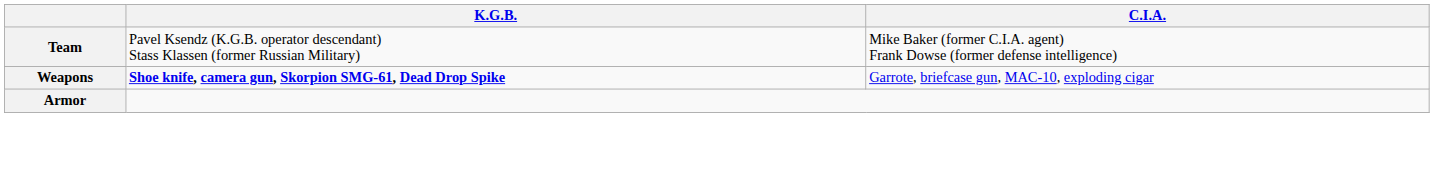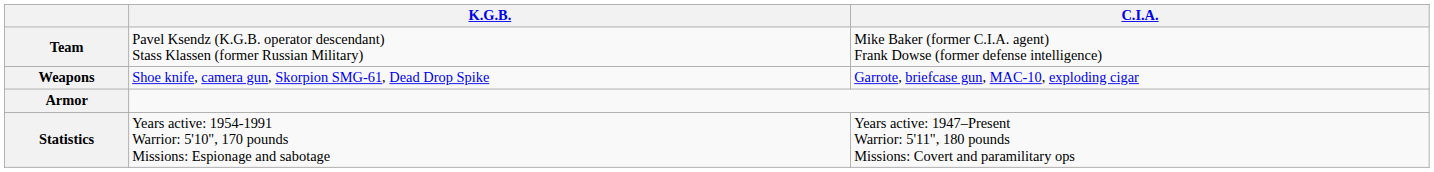(317, 77) bold -> (311, 77) normal
+ row: (67, 139)
